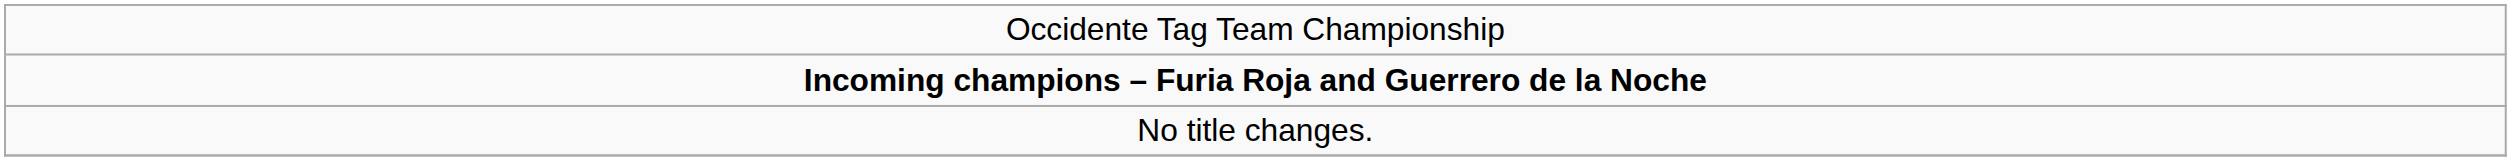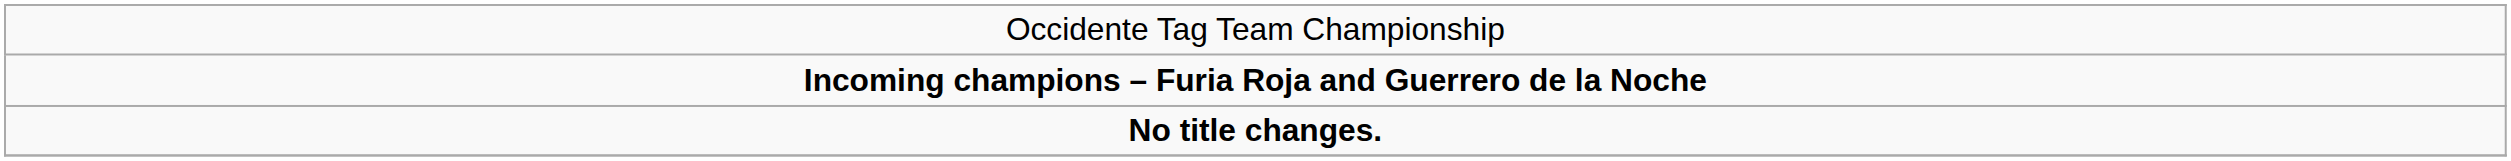(1255, 130) normal -> (1255, 130) bold
